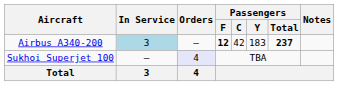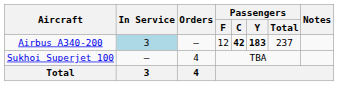(223, 42) bold -> (223, 42) normal
(239, 42) normal -> (239, 42) bold
(257, 42) normal -> (257, 42) bold
(284, 42) bold -> (284, 42) normal
(196, 58) lavender background -> (196, 58) no background
